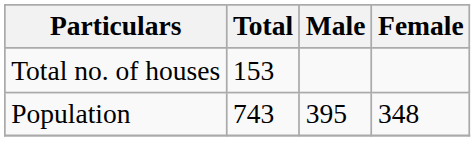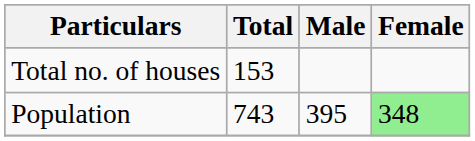(399, 113) no background -> (399, 113) lightgreen background
